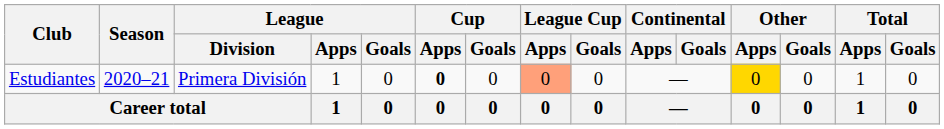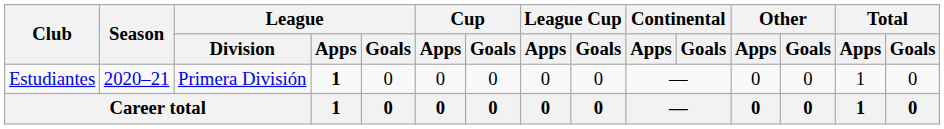(336, 78) normal -> (336, 78) bold
(441, 78) bold -> (441, 78) normal
(545, 78) lightsalmon background -> (545, 78) no background
(756, 78) gold background -> (756, 78) no background
